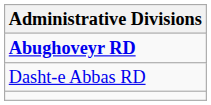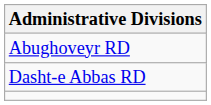(72, 47) bold -> (69, 47) normal
